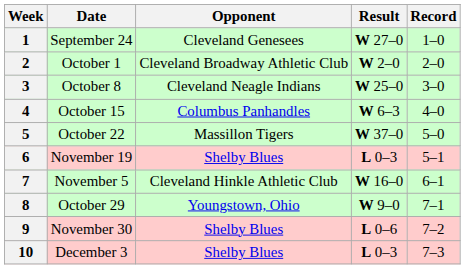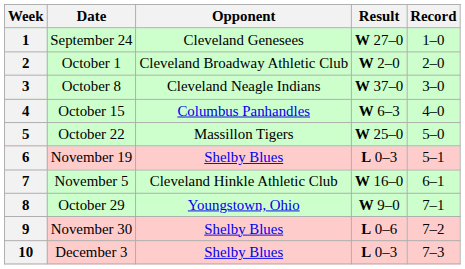(379, 87) W 25–0 -> (379, 87) W 37–0
(379, 134) W 37–0 -> (379, 134) W 25–0
